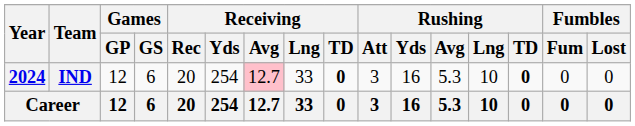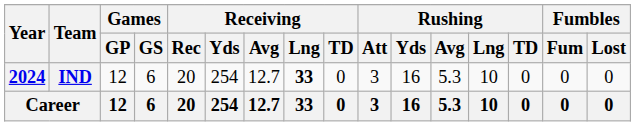(264, 76) pink background -> (264, 76) no background
(304, 76) normal -> (304, 76) bold
(341, 76) bold -> (341, 76) normal
(526, 76) bold -> (526, 76) normal
